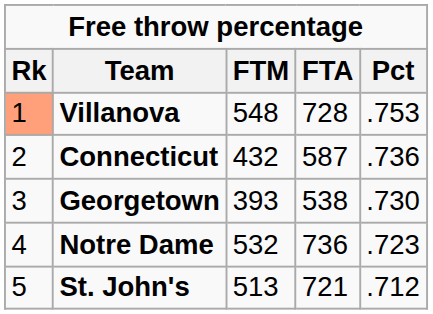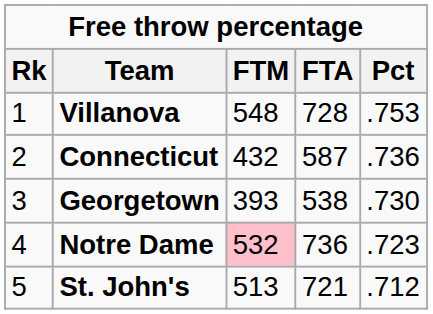(19, 114) lightsalmon background -> (19, 114) no background
(256, 244) no background -> (256, 244) pink background
